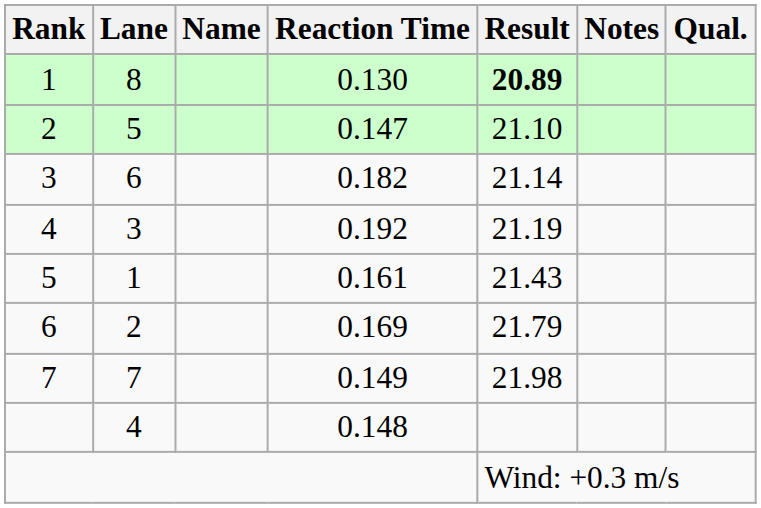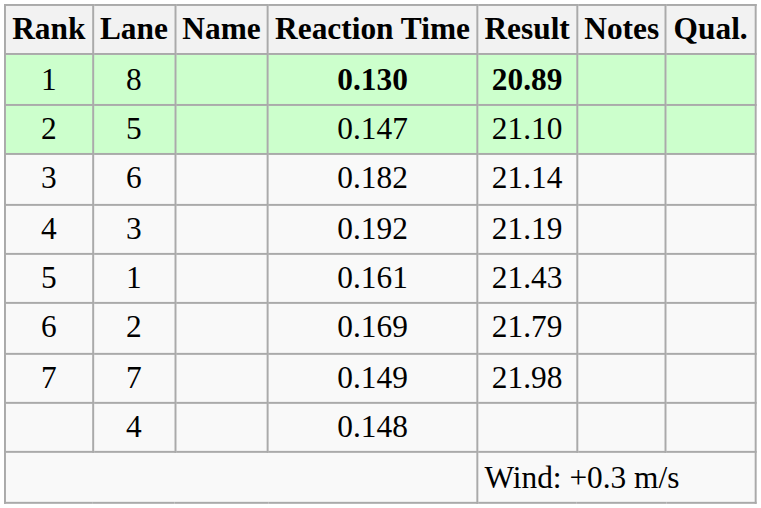(373, 79) normal -> (373, 79) bold
